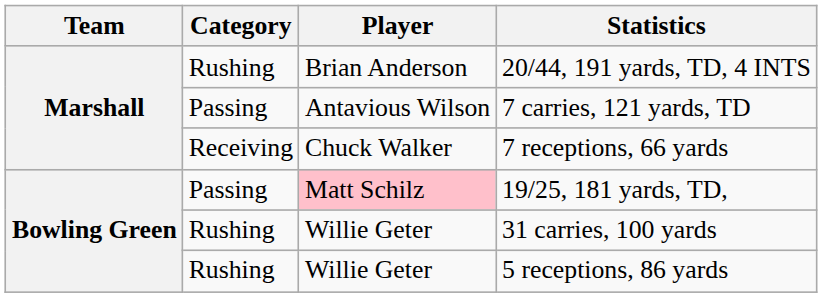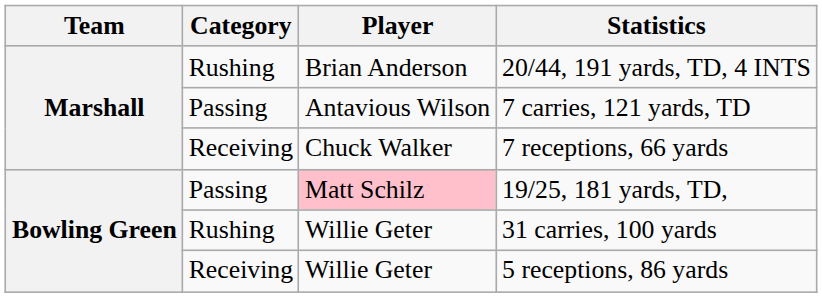(232, 270) Rushing -> (241, 270) Receiving
